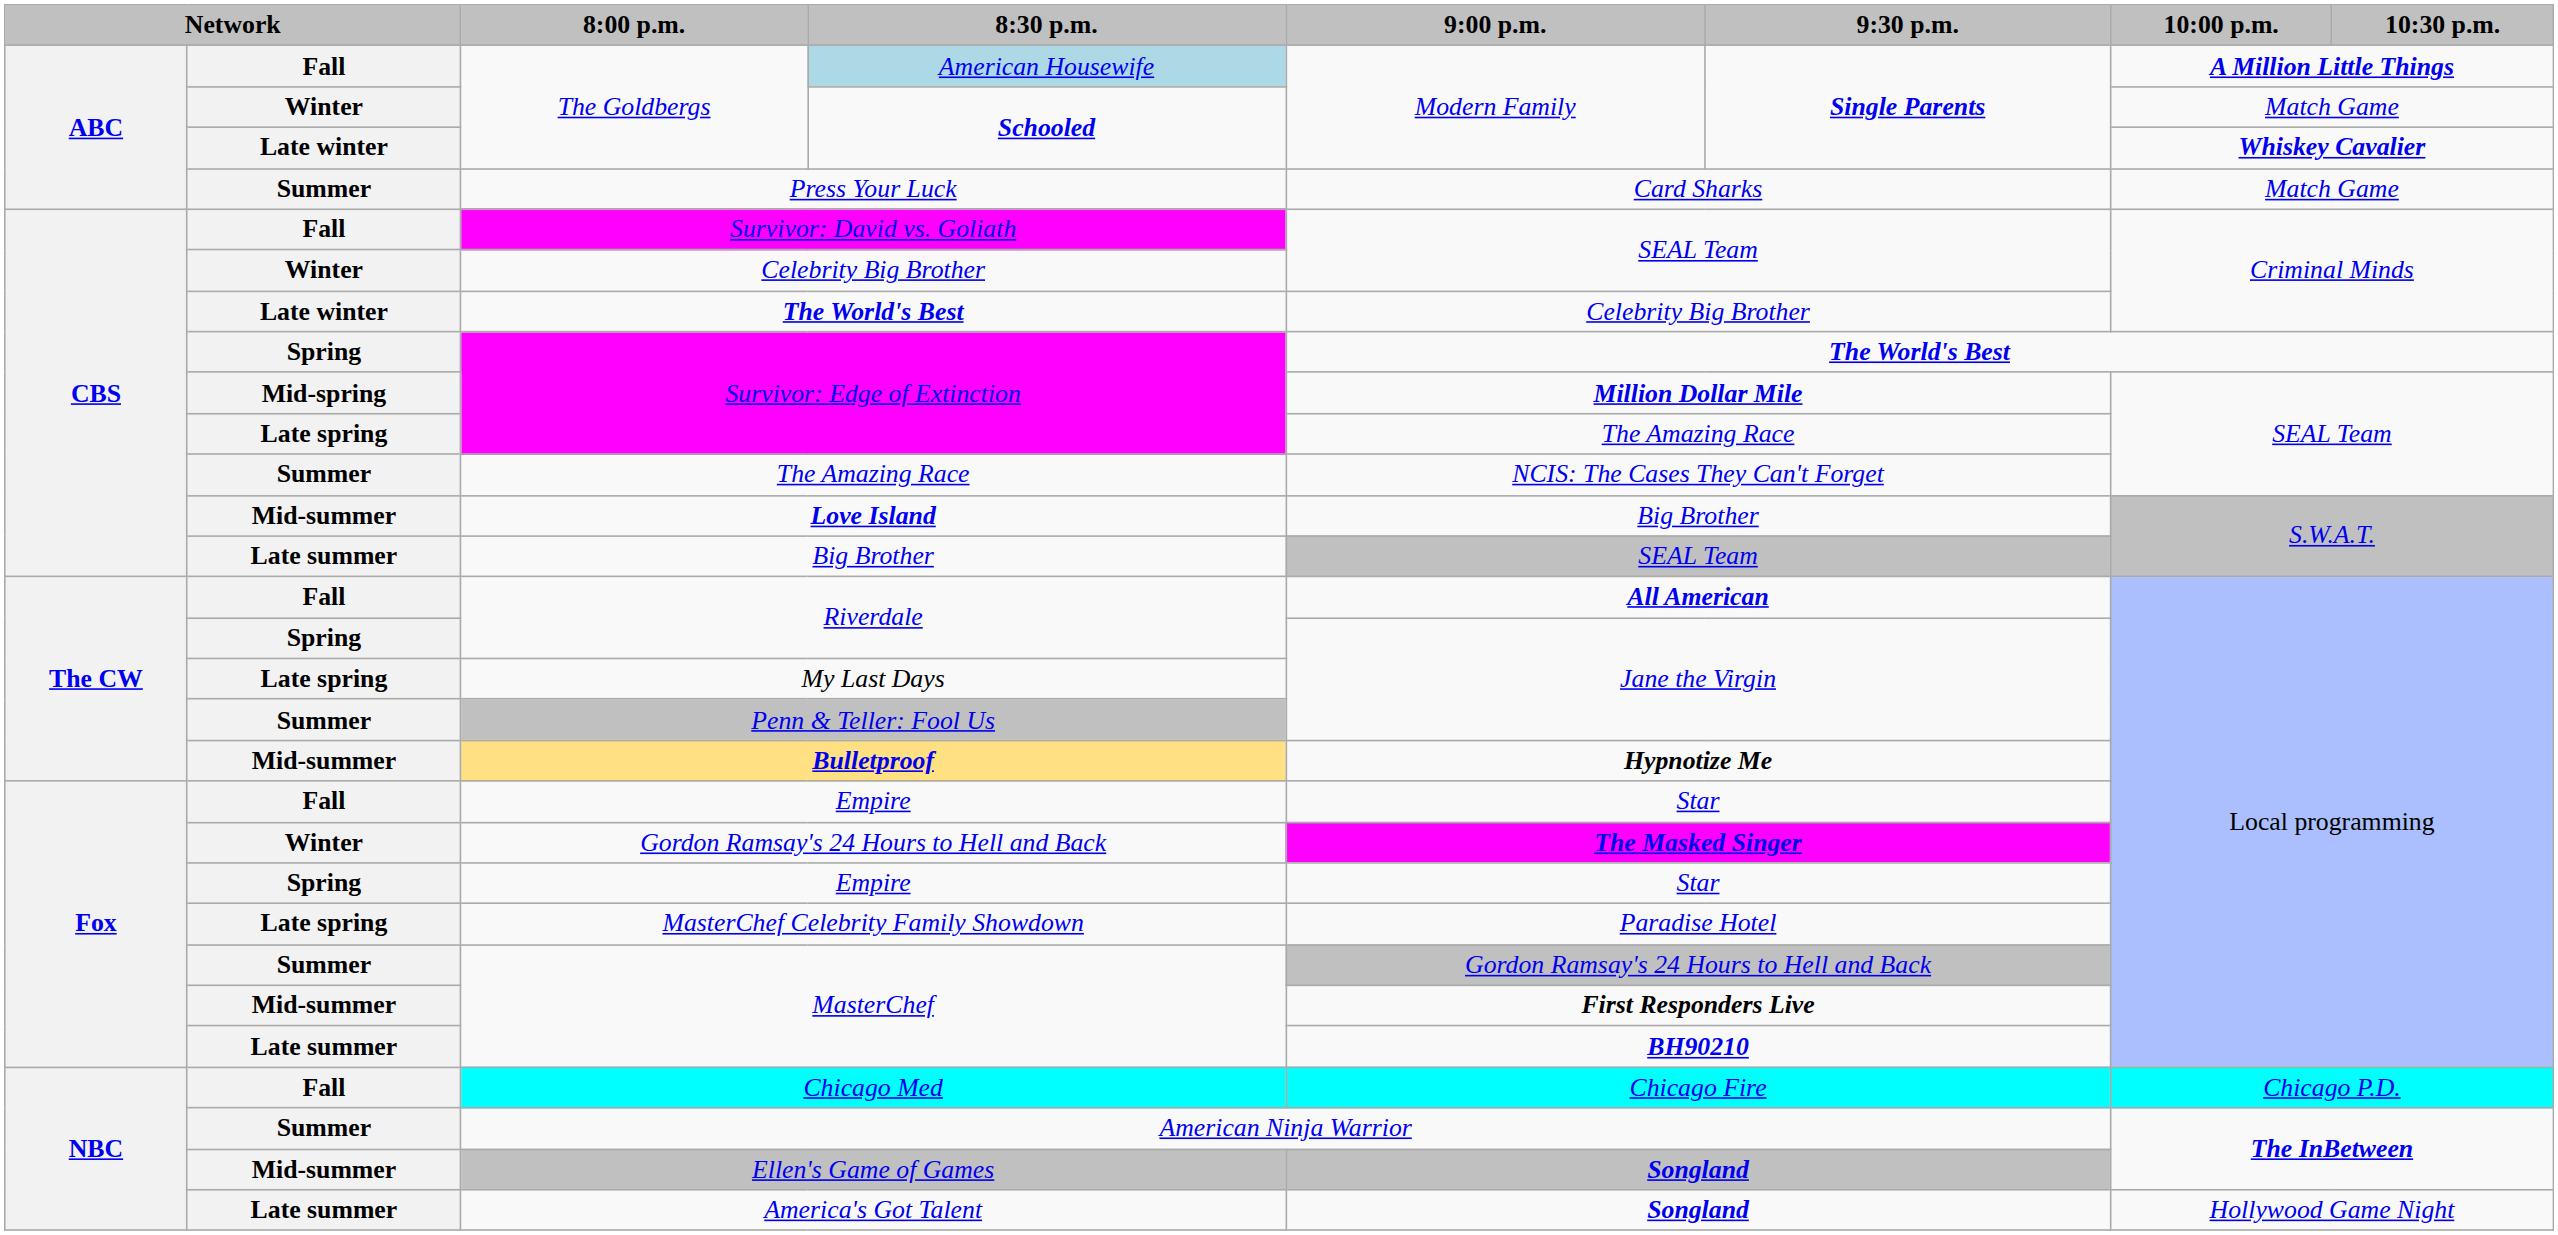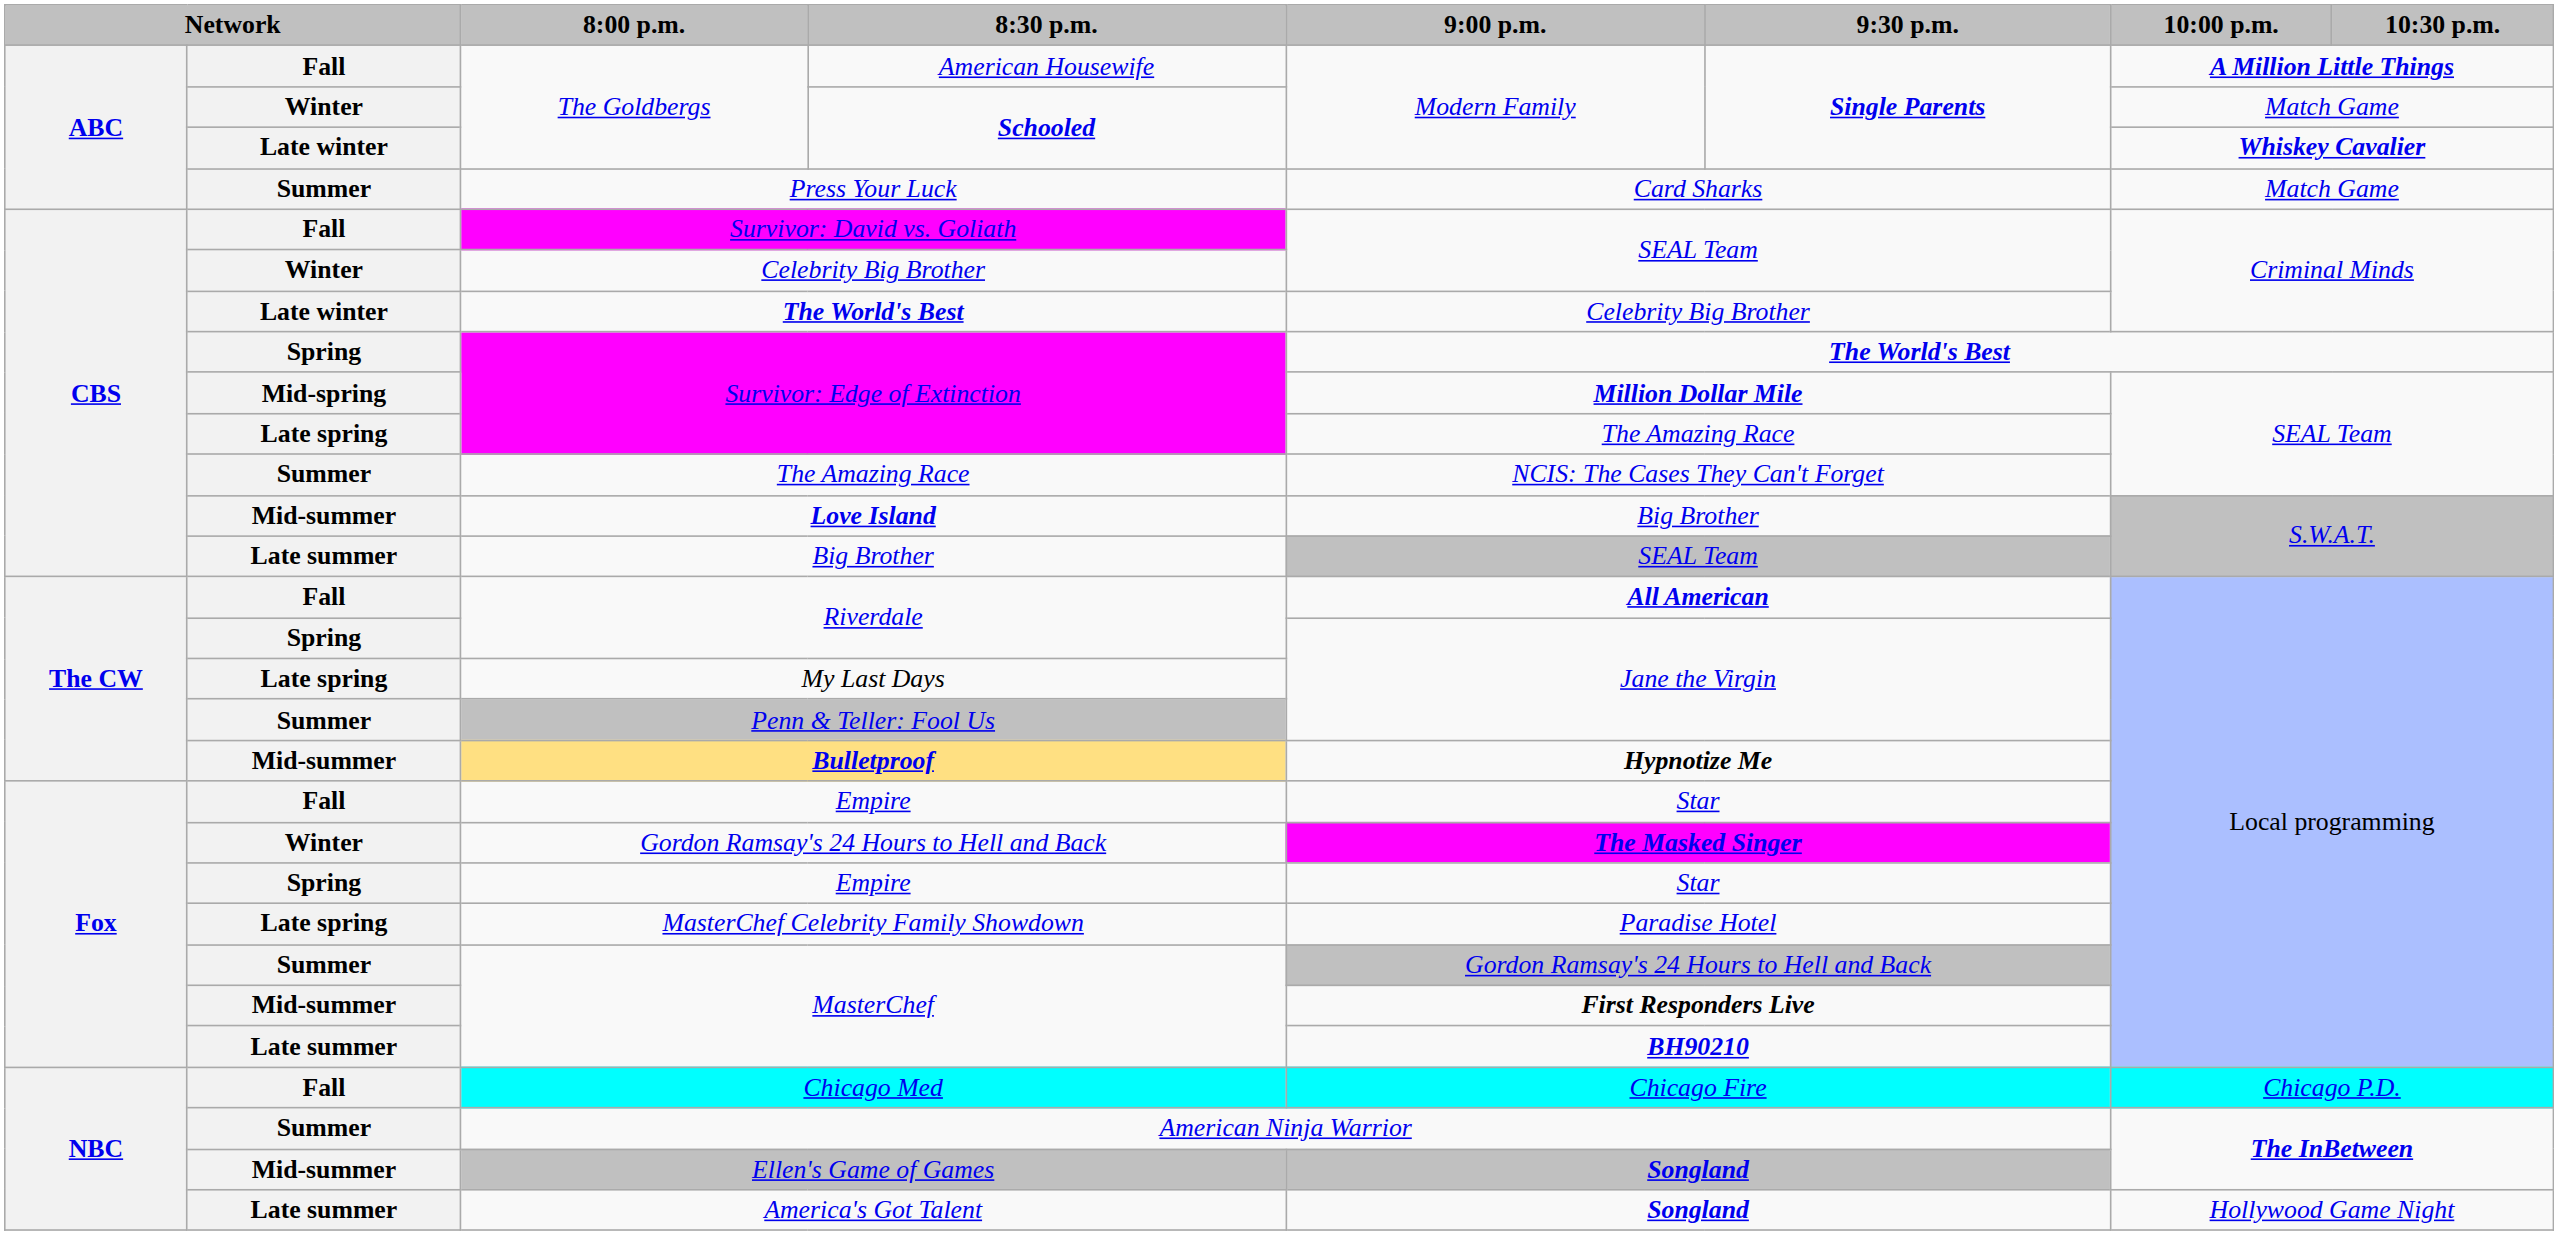(1047, 65) lightblue background -> (1047, 65) no background
